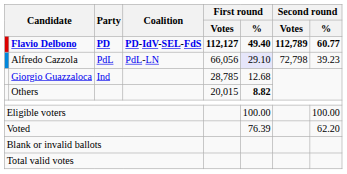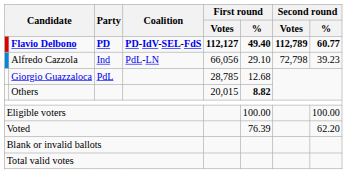(105, 60) PdL -> (103, 60) Ind
(259, 60) lavender background -> (259, 60) no background
(103, 76) Ind -> (105, 76) PdL
